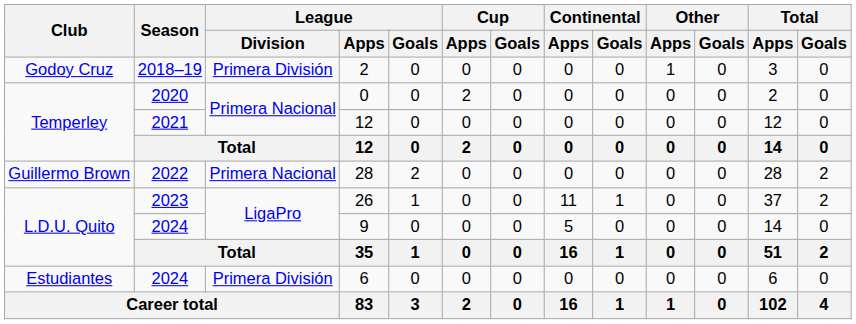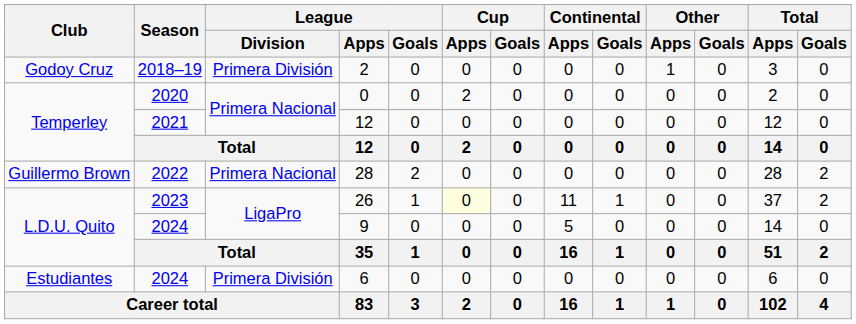(466, 200) no background -> (466, 200) lightyellow background
